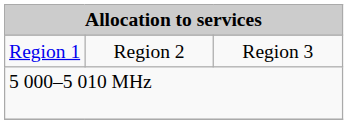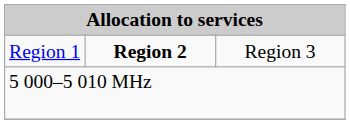(149, 50) normal -> (150, 50) bold
